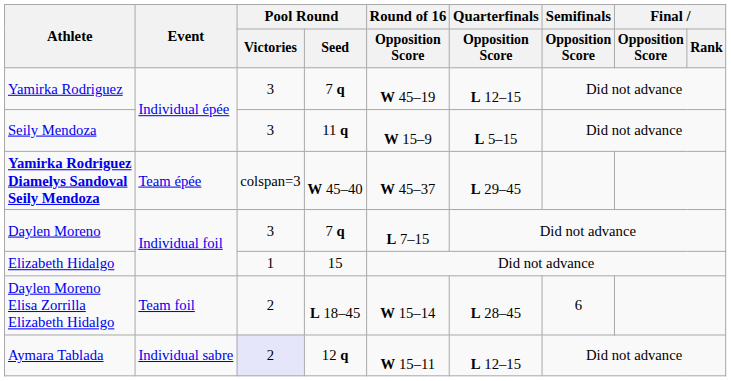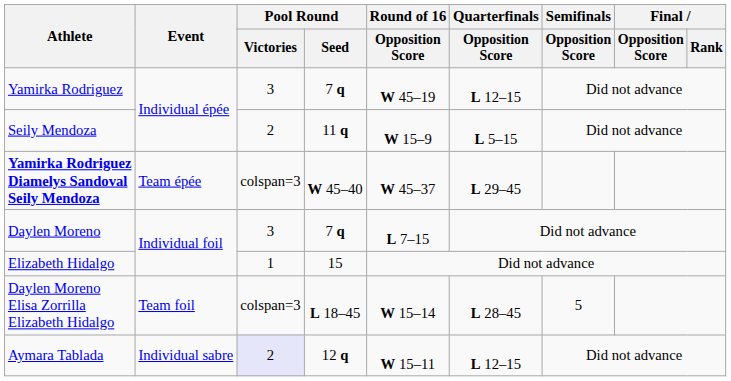(270, 130) 3 -> (270, 130) 2
(270, 305) 2 -> (270, 305) colspan=3
(578, 305) 6 -> (578, 305) 5
